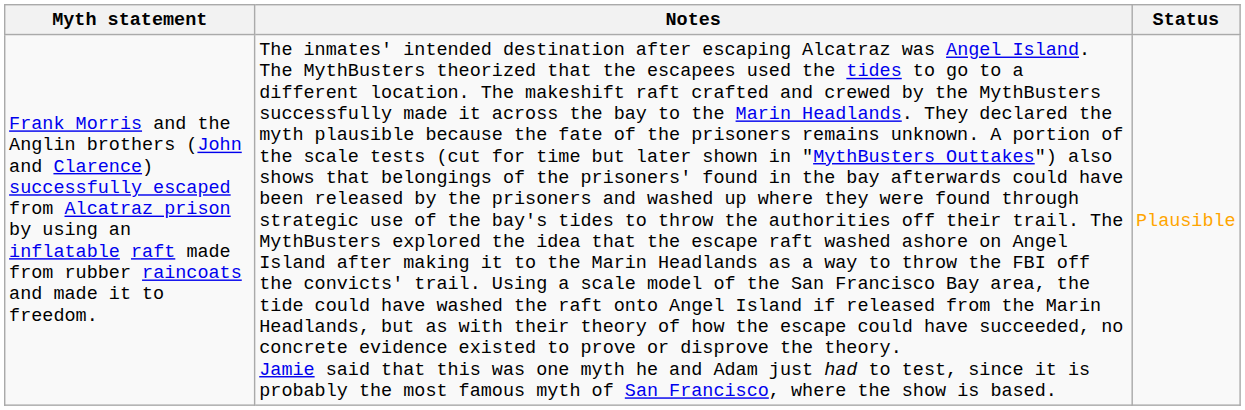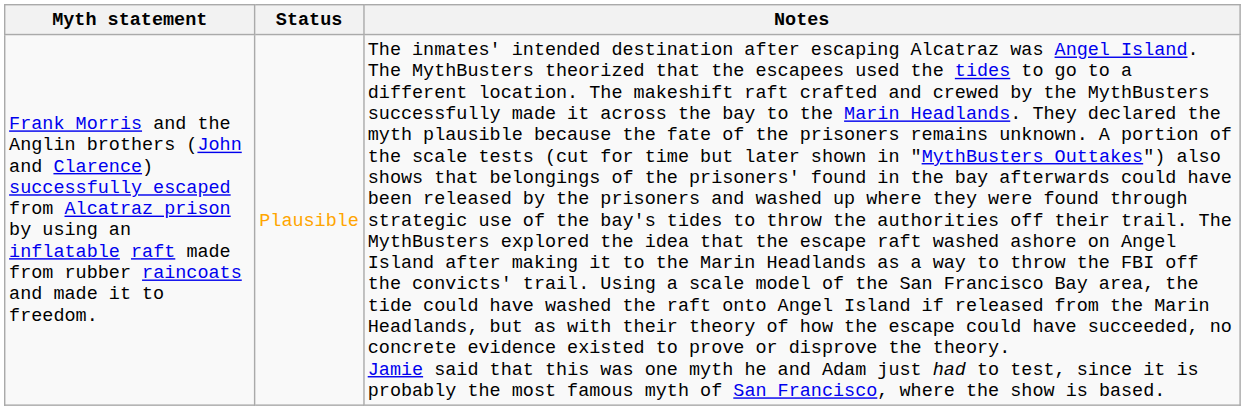columns swapped: (1186, 20) <-> (693, 20)
